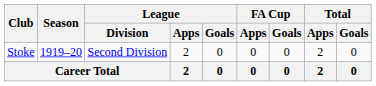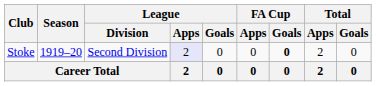(186, 52) no background -> (186, 52) lavender background
(287, 52) normal -> (287, 52) bold
